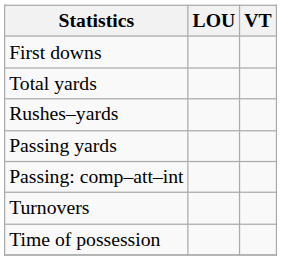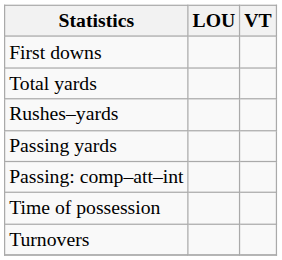rows swapped: (49, 208) <-> (85, 239)
